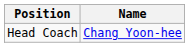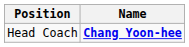(133, 33) normal -> (133, 33) bold
